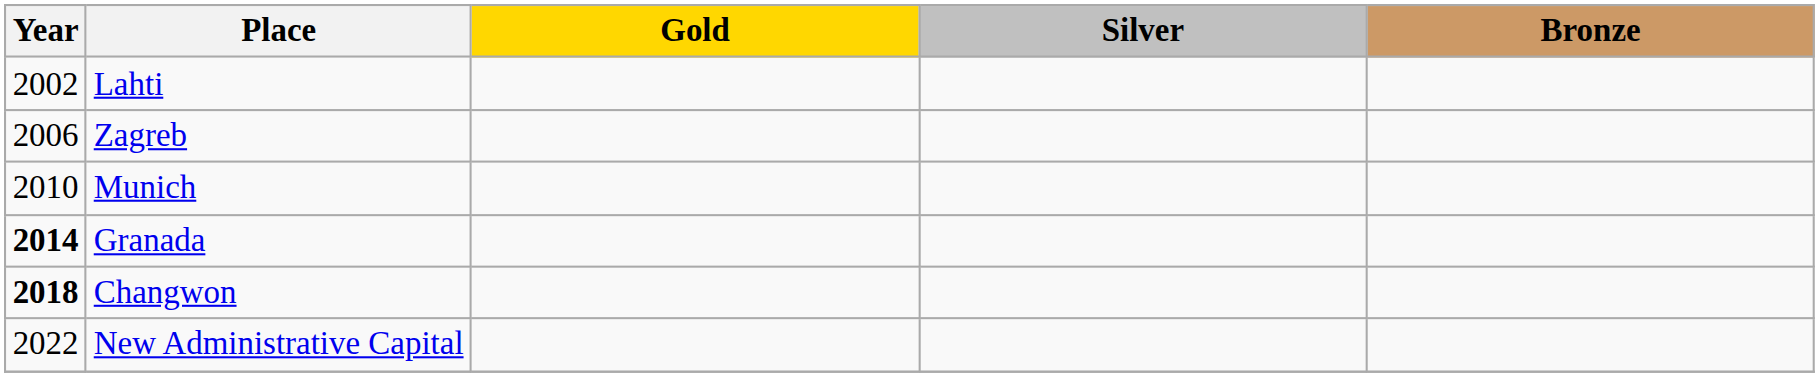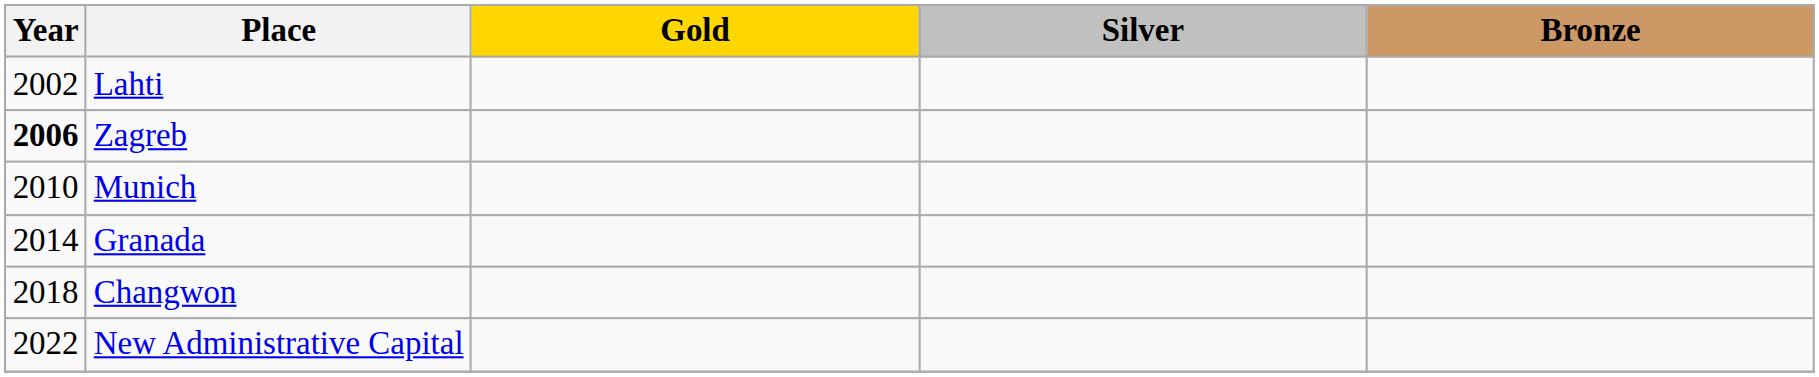(46, 135) normal -> (46, 135) bold
(46, 239) bold -> (46, 239) normal
(46, 291) bold -> (46, 291) normal
